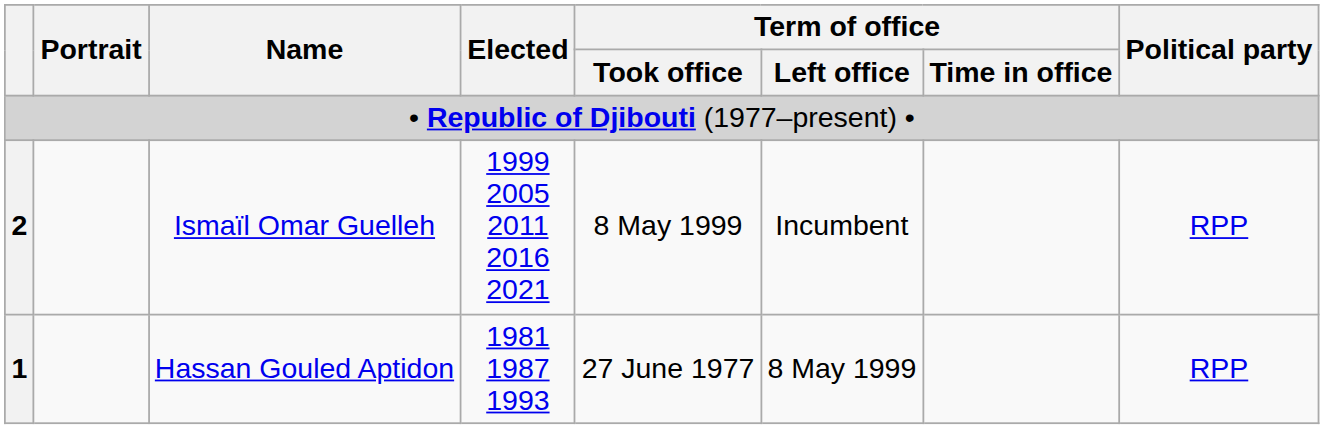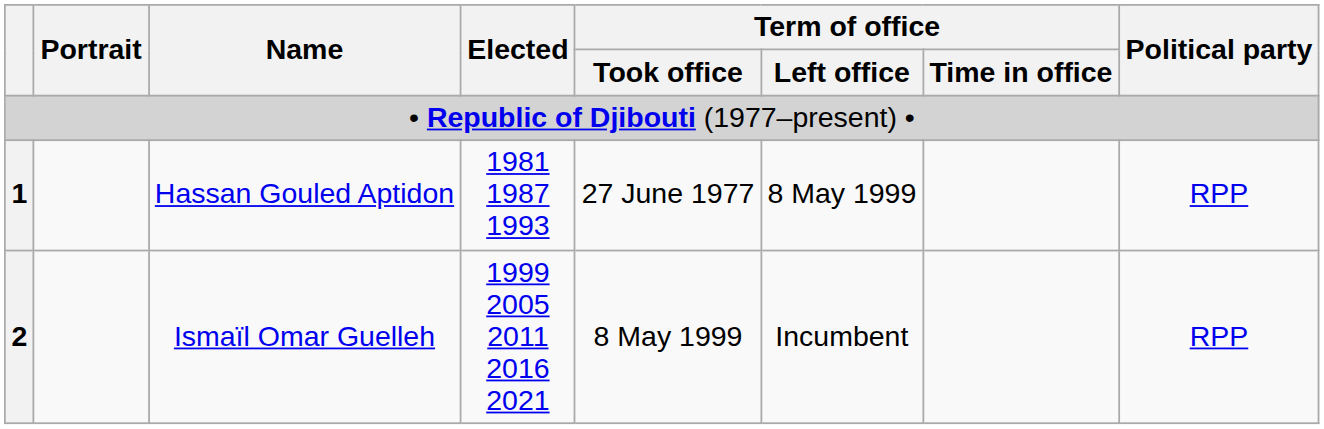rows swapped: (304, 367) <-> (304, 226)
